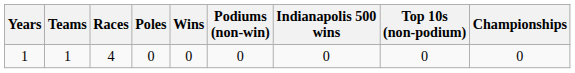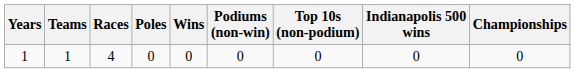columns swapped: (425, 24) <-> (326, 24)
